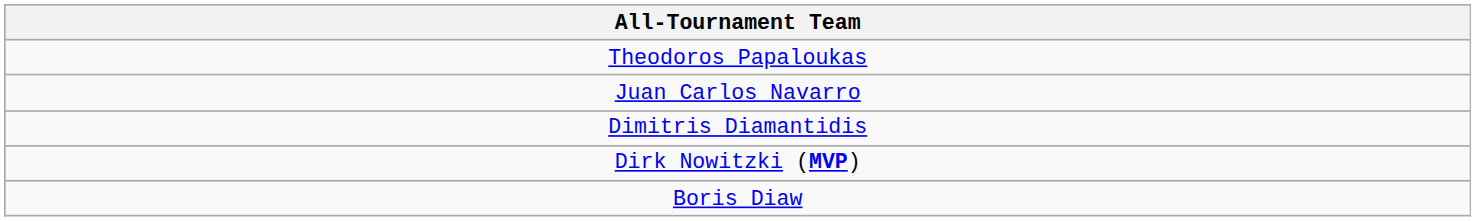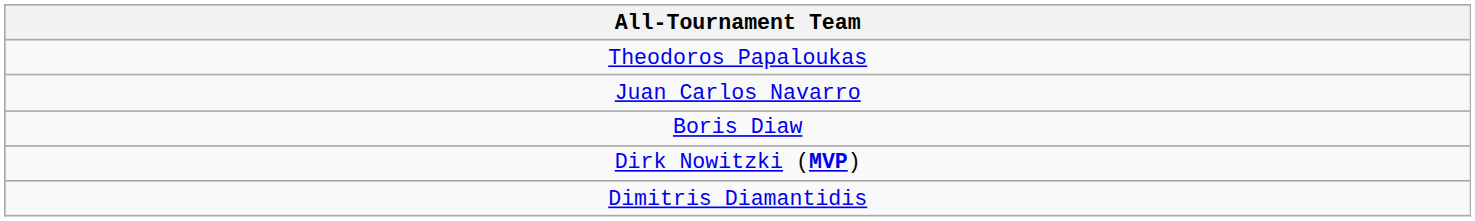(738, 128) Dimitris Diamantidis -> (738, 128) Boris Diaw
(738, 198) Boris Diaw -> (738, 198) Dimitris Diamantidis
